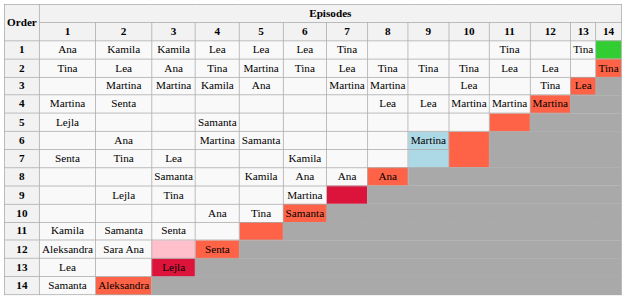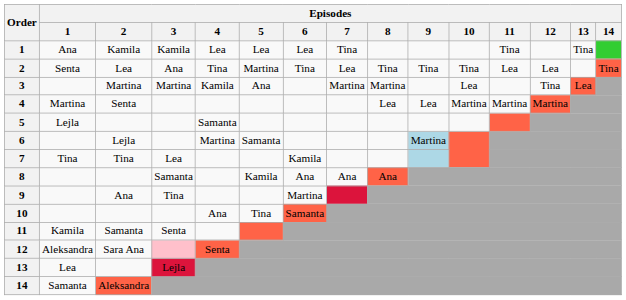(68, 67) Tina -> (68, 67) Senta
(124, 140) Ana -> (124, 140) Lejla
(68, 158) Senta -> (68, 158) Tina
(124, 194) Lejla -> (124, 194) Ana
